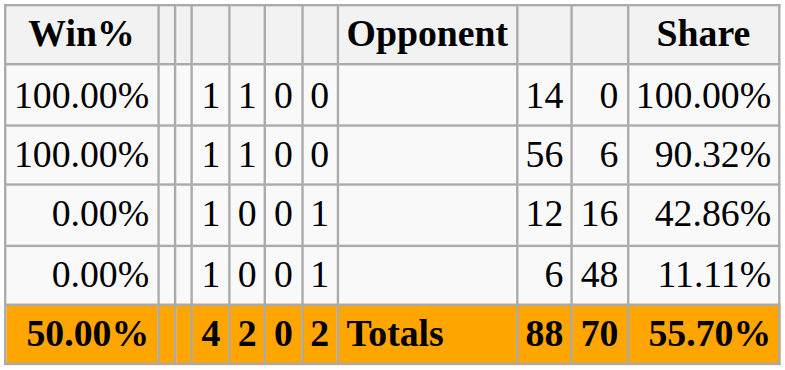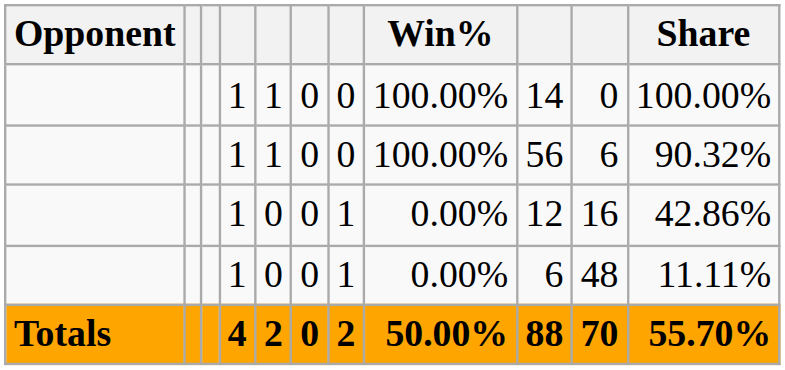columns swapped: (427, 34) <-> (82, 34)
